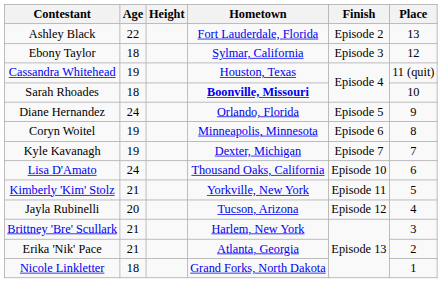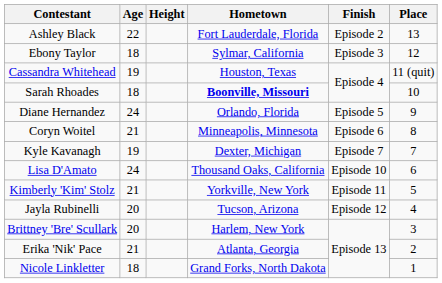(133, 131) 19 -> (133, 131) 21
(133, 229) 21 -> (133, 229) 20
